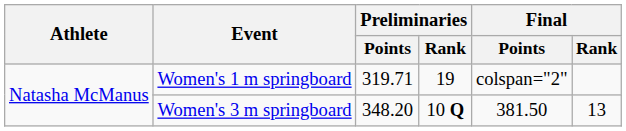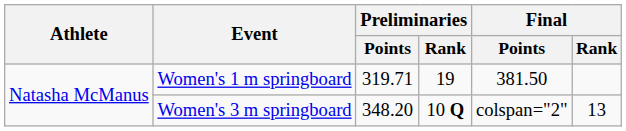(522, 79) colspan="2" -> (522, 79) 381.50
(522, 110) 381.50 -> (522, 110) colspan="2"
